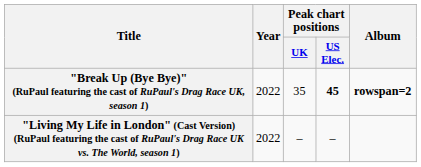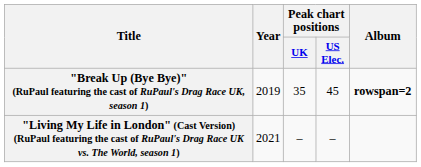(268, 91) 2022 -> (268, 91) 2019
(333, 91) bold -> (333, 91) normal
(268, 138) 2022 -> (268, 138) 2021
